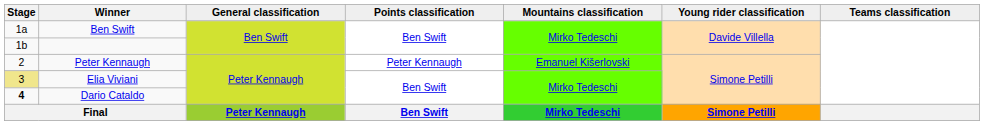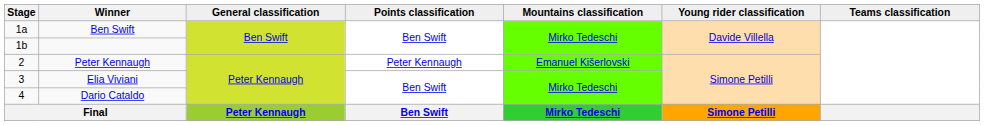(21, 80) khaki background -> (21, 80) no background
(21, 96) bold -> (21, 96) normal
